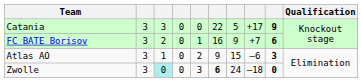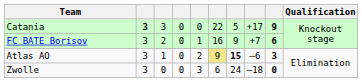(145, 26) normal -> (145, 26) bold
(218, 56) no background -> (218, 56) khaki background
(236, 56) normal -> (236, 56) bold
(163, 70) paleturquoise background -> (163, 70) no background
(218, 70) bold -> (218, 70) normal
